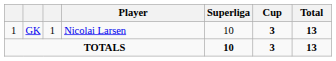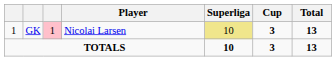(52, 30) no background -> (52, 30) pink background
(229, 30) no background -> (229, 30) khaki background
